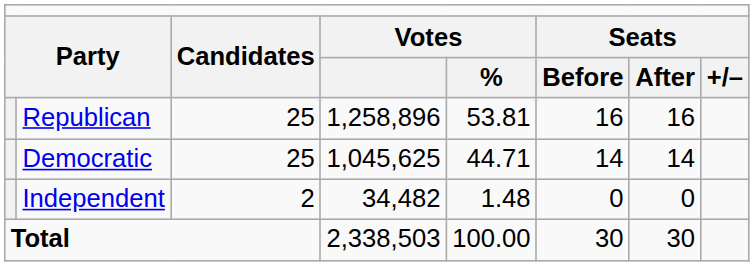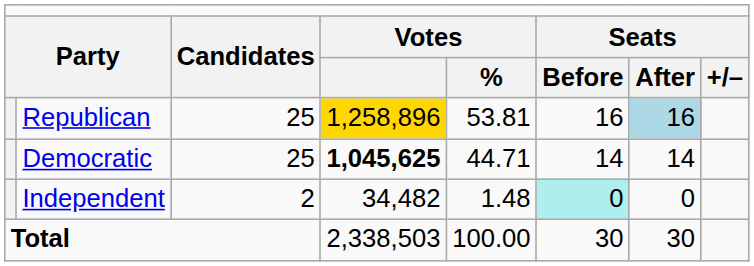(383, 117) no background -> (383, 117) gold background
(681, 117) no background -> (681, 117) lightblue background
(383, 158) normal -> (383, 158) bold
(616, 199) no background -> (616, 199) paleturquoise background
